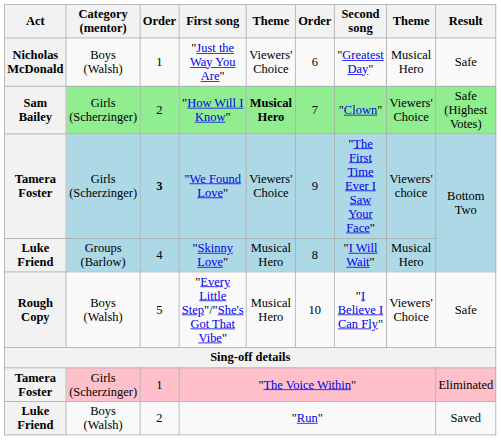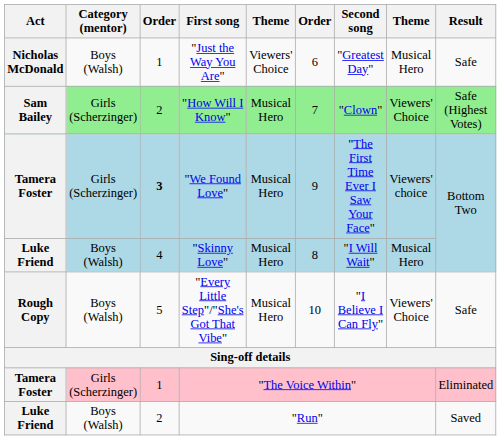(271, 110) bold -> (271, 110) normal
(271, 186) Viewers' Choice -> (271, 186) Musical Hero
(103, 255) Groups (Barlow) -> (103, 255) Boys (Walsh)
